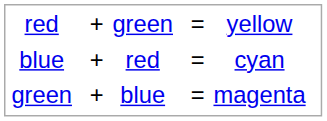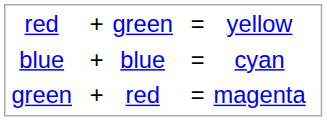(143, 60) red -> (143, 60) blue
(143, 95) blue -> (143, 95) red
